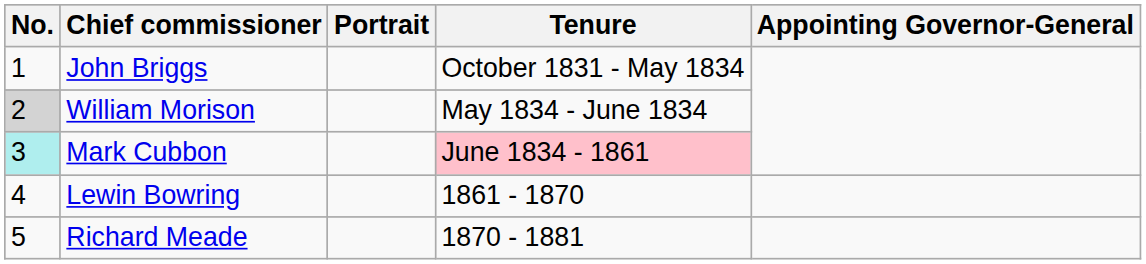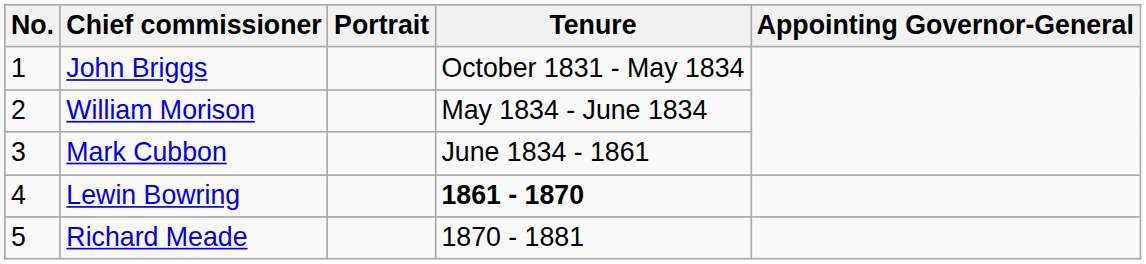(18, 110) lightgrey background -> (18, 110) no background
(18, 152) paleturquoise background -> (18, 152) no background
(545, 152) pink background -> (545, 152) no background
(513, 195) normal -> (513, 195) bold
